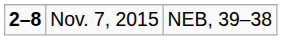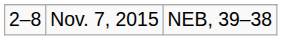(25, 19) bold -> (25, 19) normal
